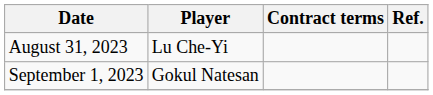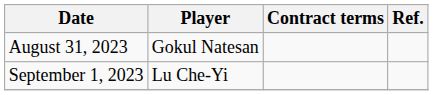(190, 47) Lu Che-Yi -> (205, 47) Gokul Natesan
(205, 75) Gokul Natesan -> (190, 75) Lu Che-Yi
